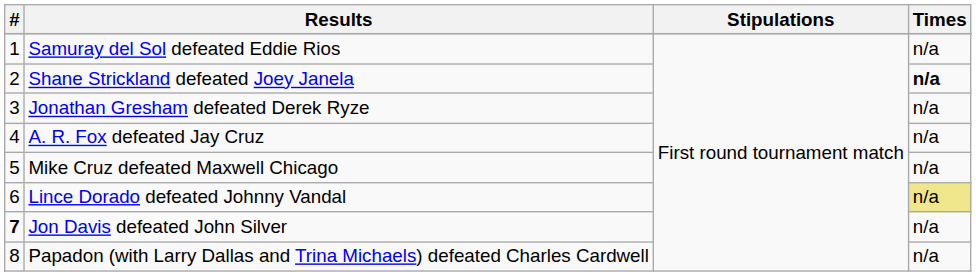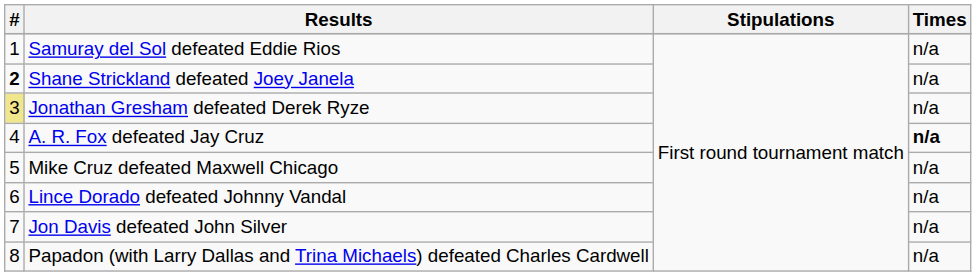(14, 78) normal -> (14, 78) bold
(926, 78) bold -> (926, 78) normal
(14, 108) no background -> (14, 108) khaki background
(926, 137) normal -> (926, 137) bold
(926, 197) khaki background -> (926, 197) no background
(14, 226) bold -> (14, 226) normal
